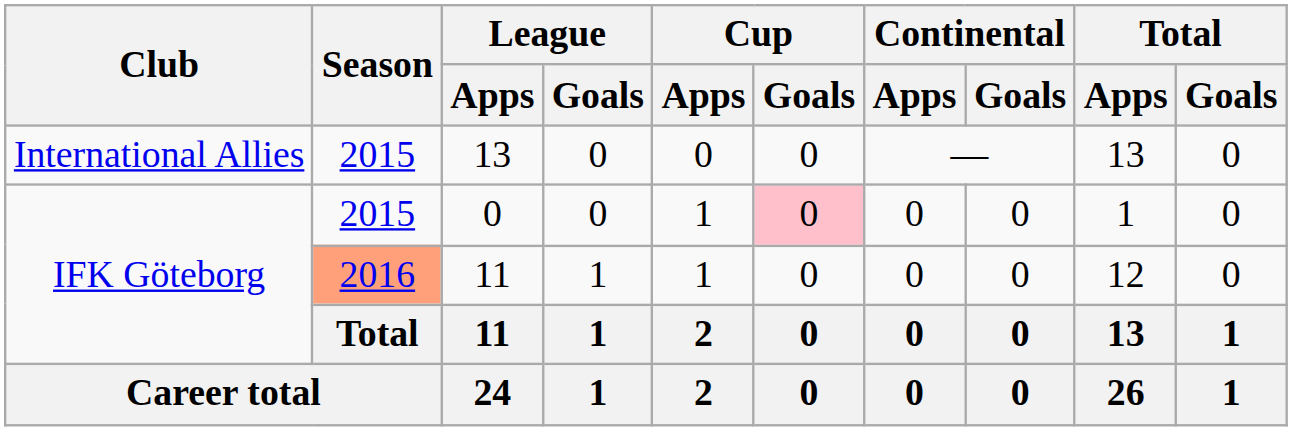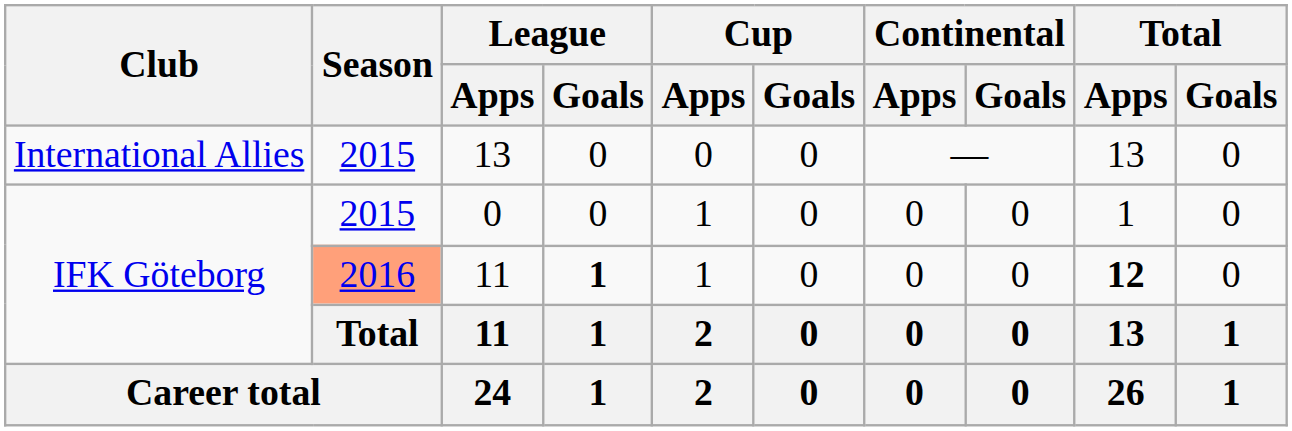(809, 214) pink background -> (809, 214) no background
(598, 273) normal -> (598, 273) bold
(1126, 273) normal -> (1126, 273) bold
